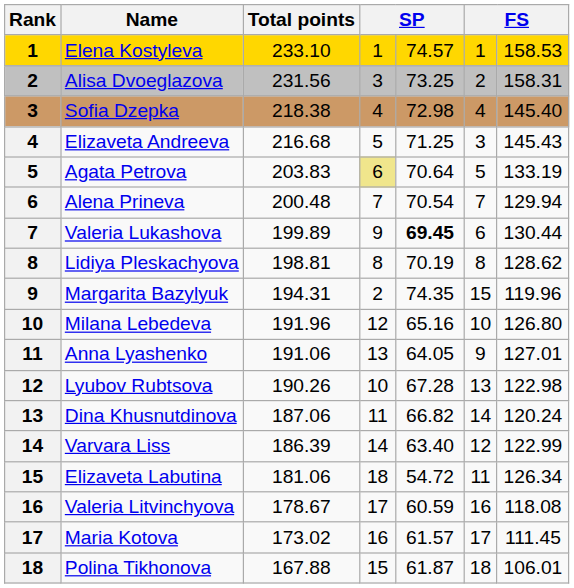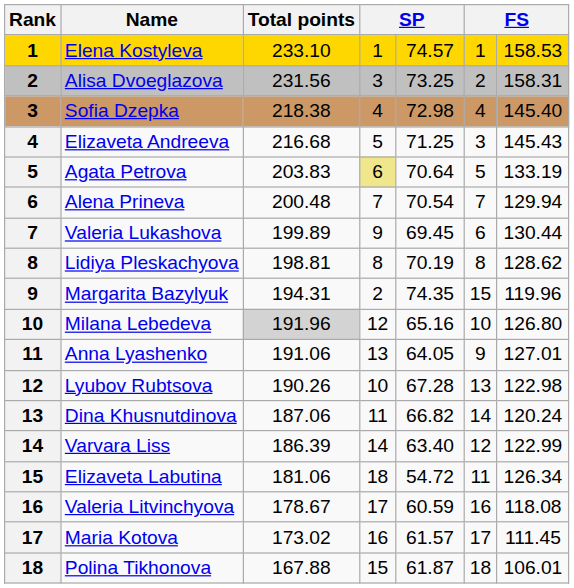(430, 232) bold -> (430, 232) normal
(301, 324) no background -> (301, 324) lightgrey background
